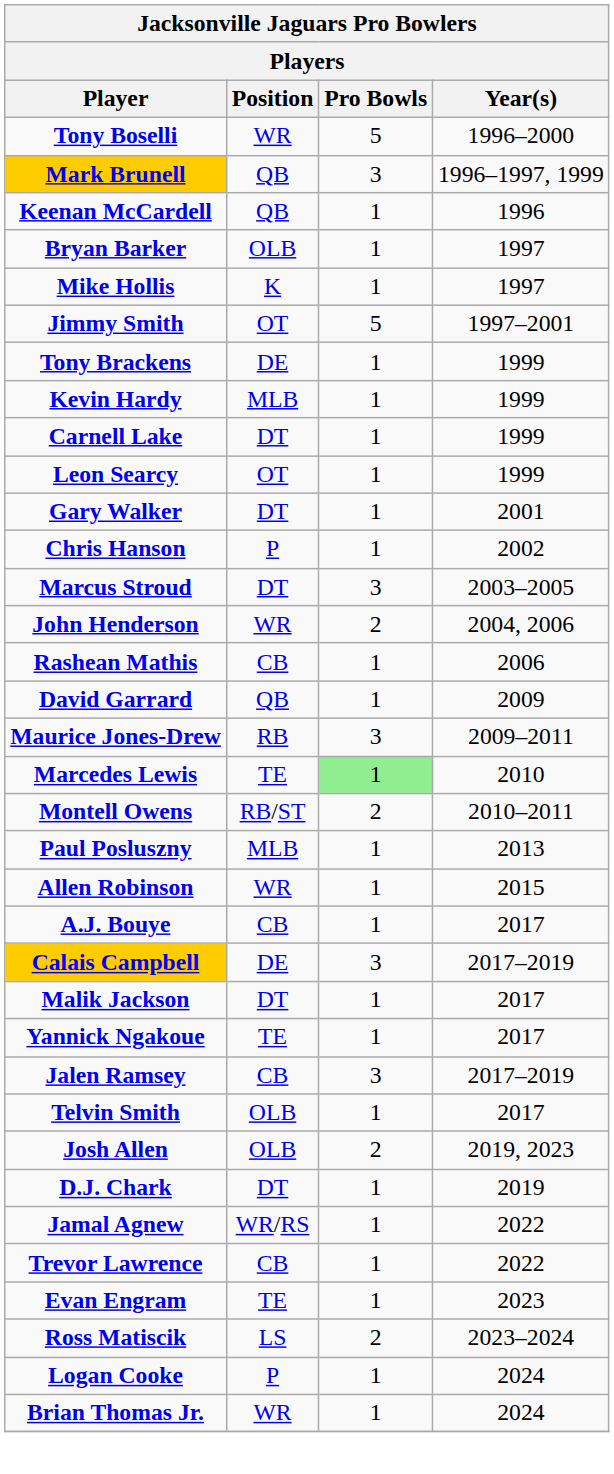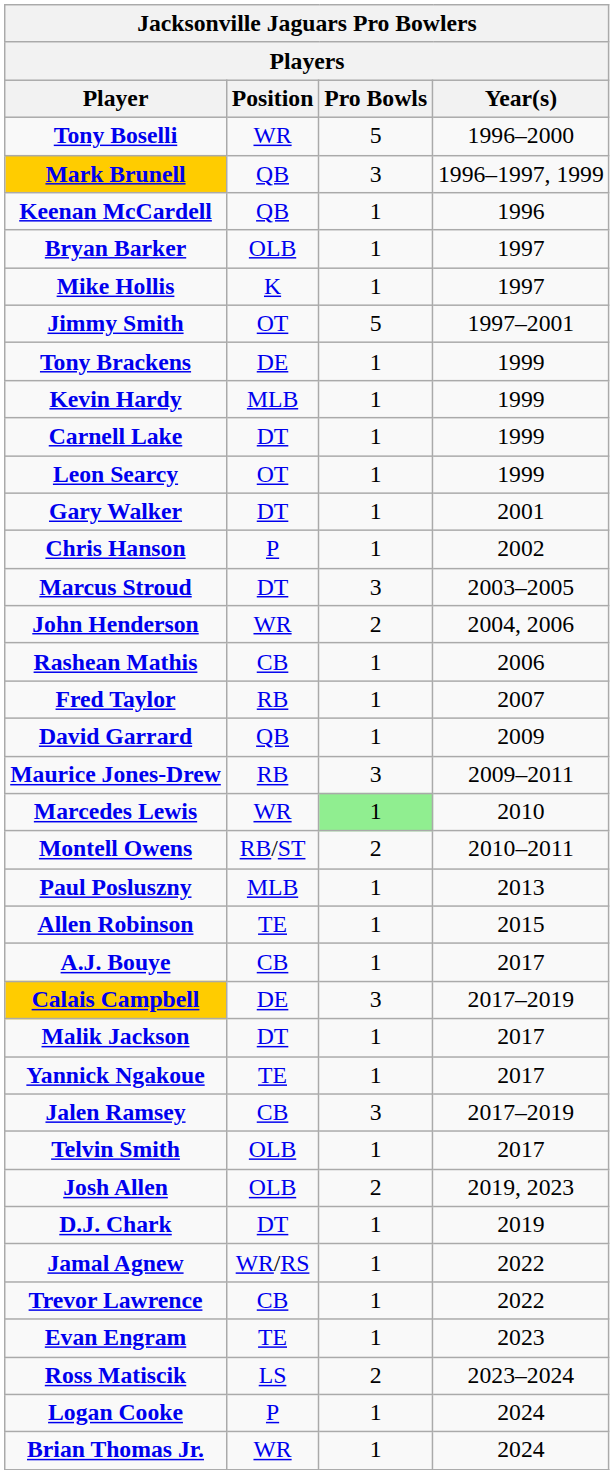+ row: (116, 699)
(273, 774) TE -> (273, 811) WR
(273, 887) WR -> (273, 924) TE
